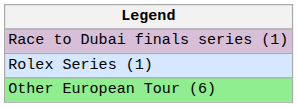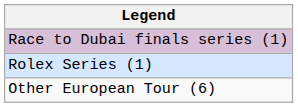(112, 90) lightgreen background -> (112, 90) no background
